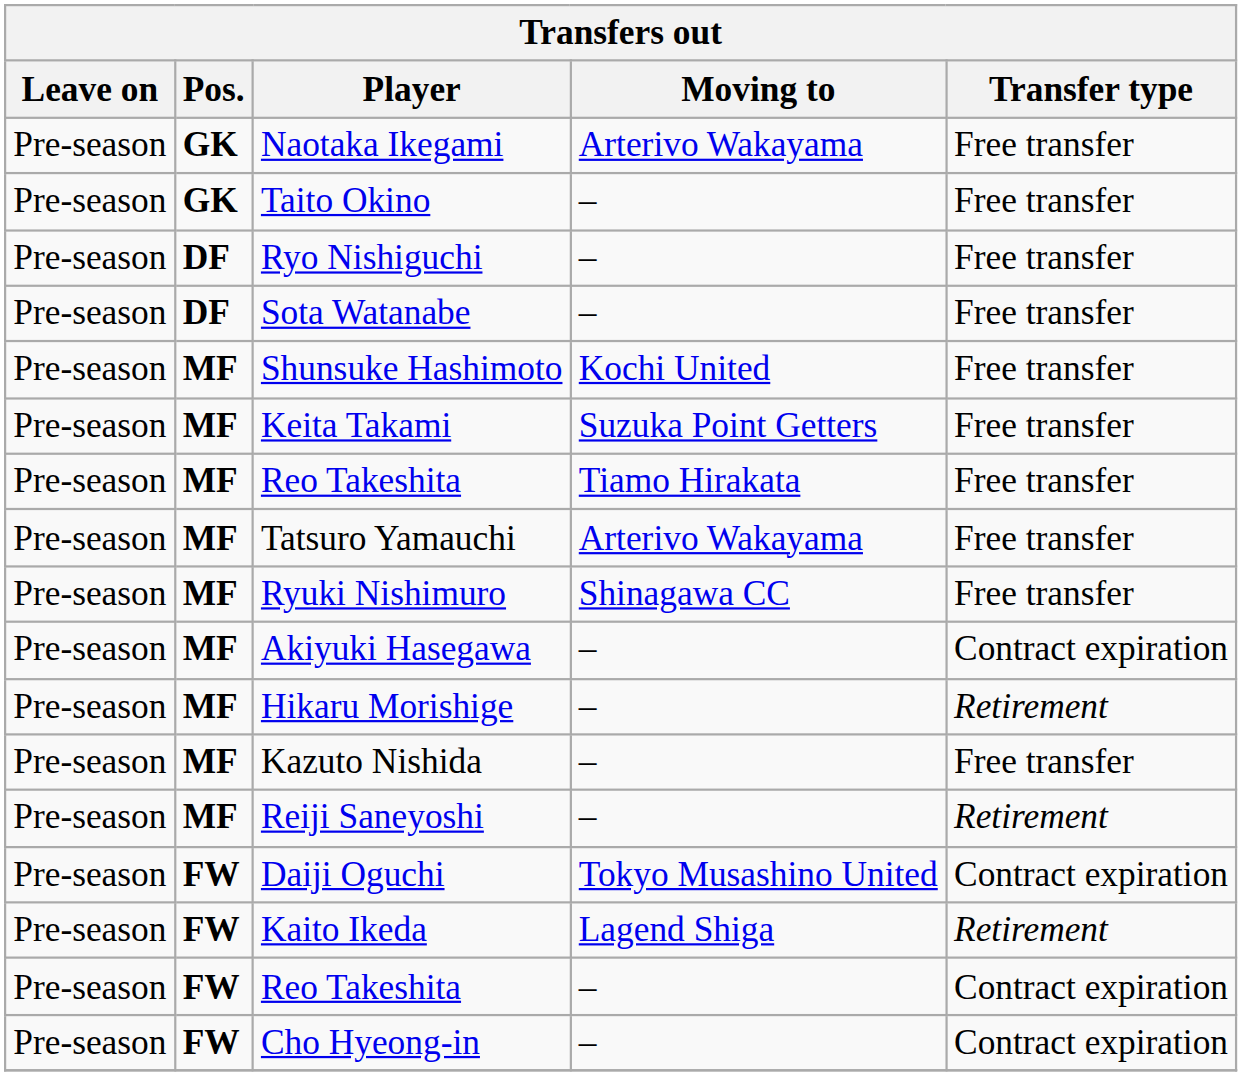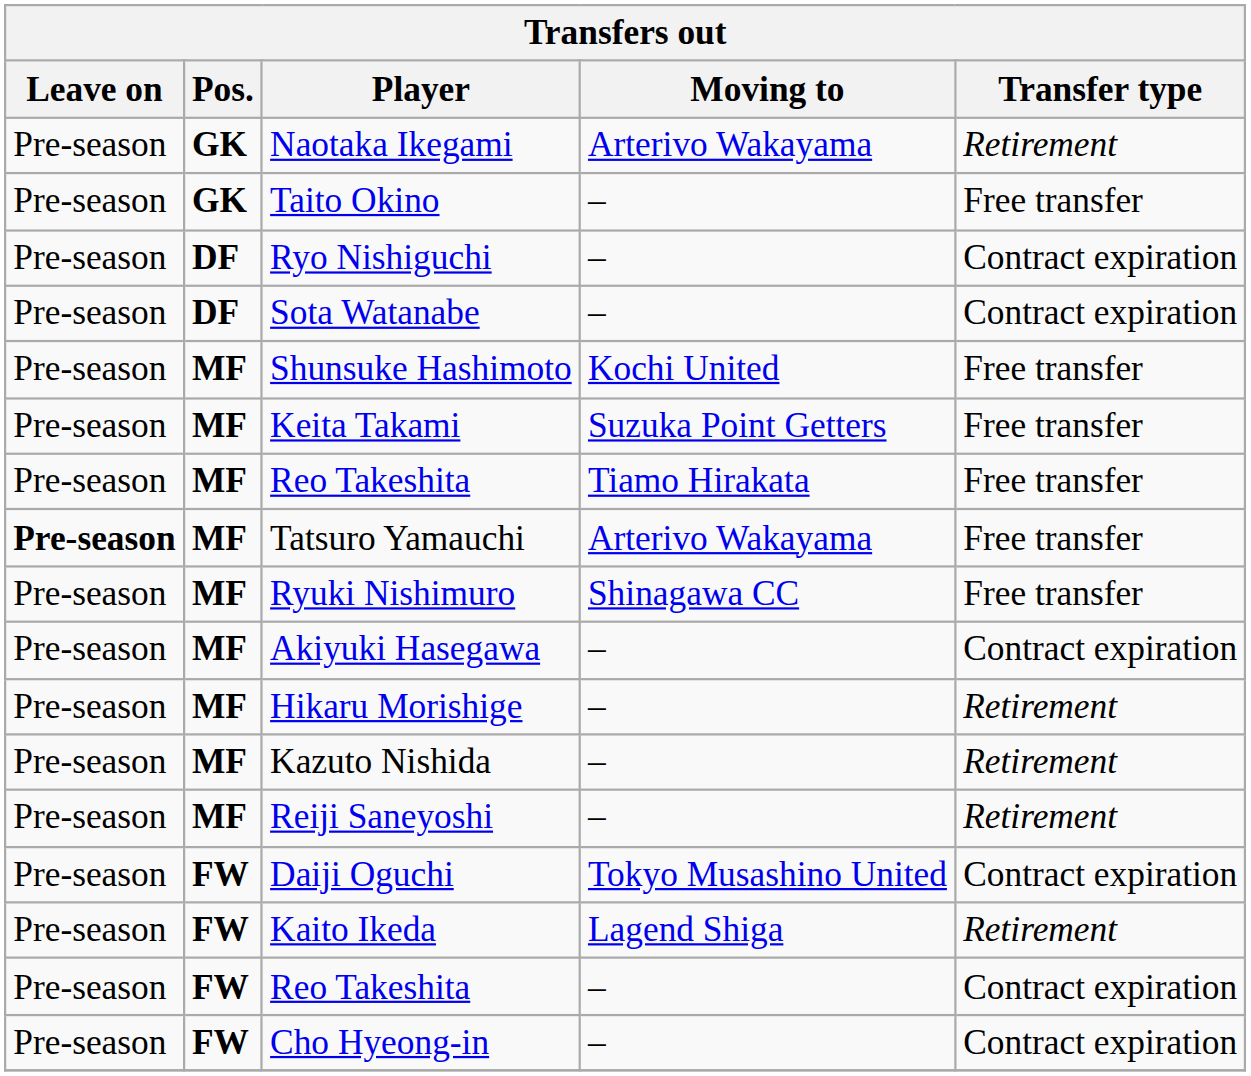(1044, 144) Free transfer -> (1040, 144) Retirement
(1044, 256) Free transfer -> (1100, 256) Contract expiration
(1044, 312) Free transfer -> (1100, 312) Contract expiration
(90, 537) normal -> (94, 537) bold
(1044, 761) Free transfer -> (1040, 761) Retirement
